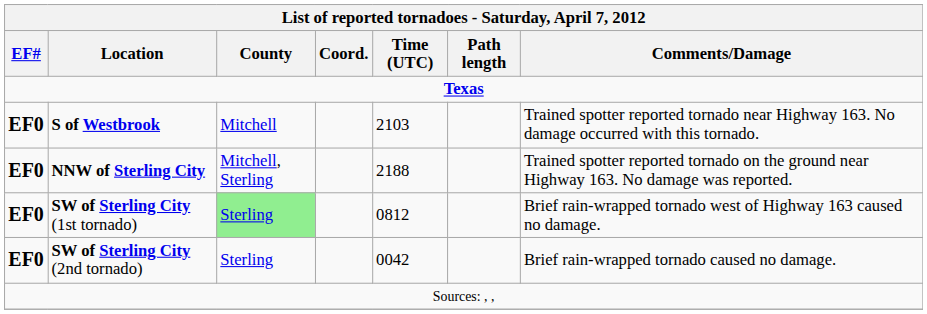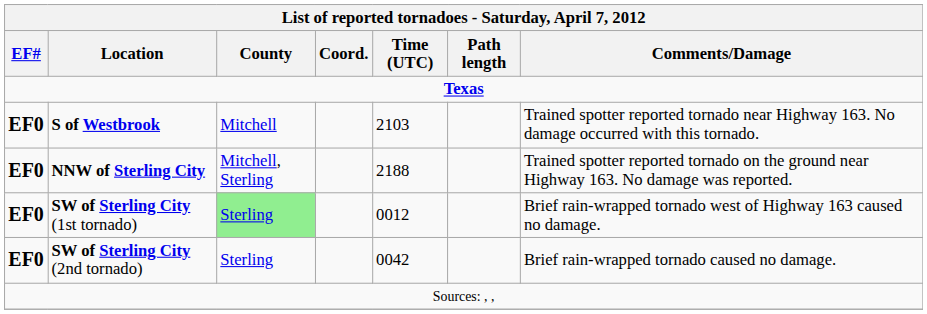(393, 215) 0812 -> (393, 215) 0012
